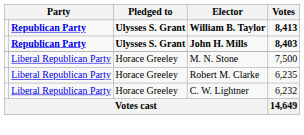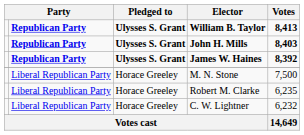+ row: (226, 59)
